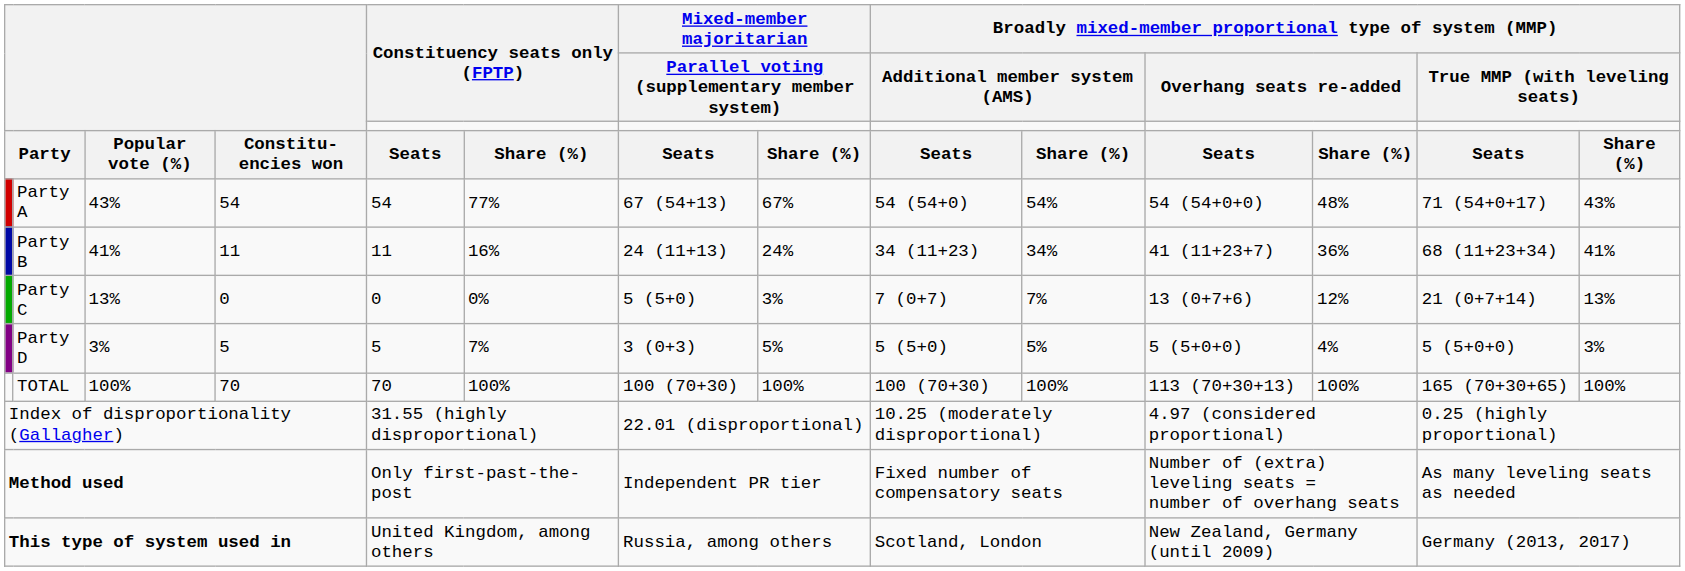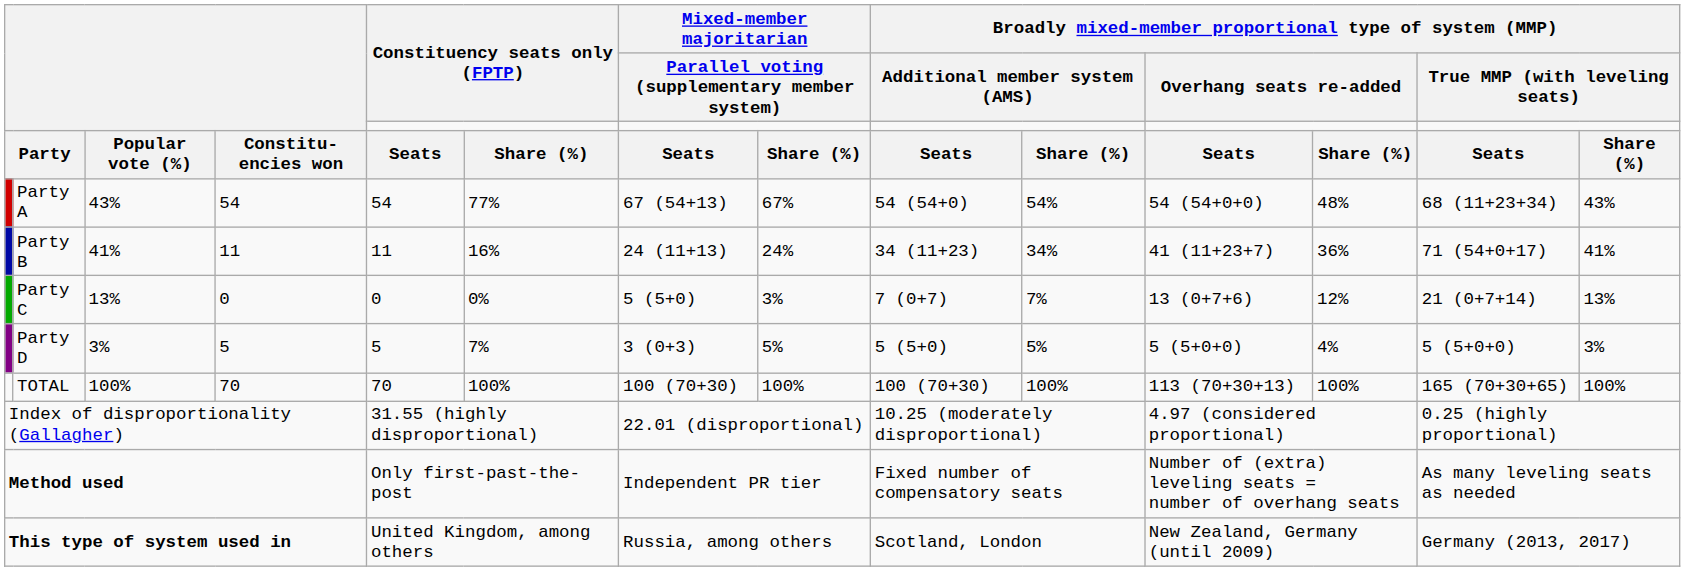(1484, 203) 71 (54+0+17) -> (1490, 203) 68 (11+23+34)
(1490, 251) 68 (11+23+34) -> (1484, 251) 71 (54+0+17)
